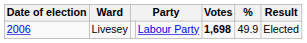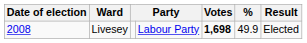(19, 30) 2006 -> (19, 30) 2008
